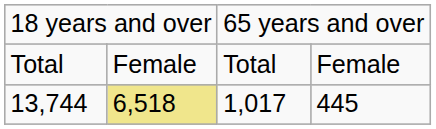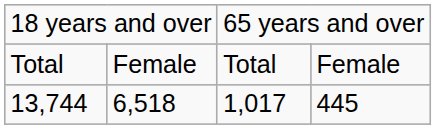(144, 104) khaki background -> (144, 104) no background
